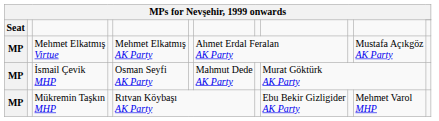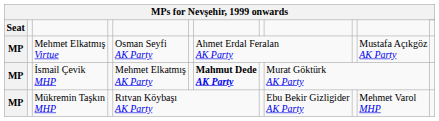(151, 49) Mehmet Elkatmış AK Party -> (141, 49) Osman Seyfi AK Party
(141, 76) Osman Seyfi AK Party -> (151, 76) Mehmet Elkatmış AK Party
(224, 76) normal -> (226, 76) bold
